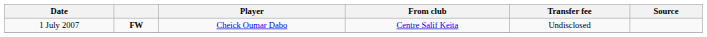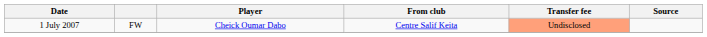(136, 25) bold -> (136, 25) normal
(570, 25) no background -> (569, 25) lightsalmon background
